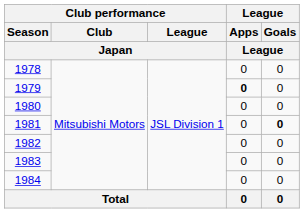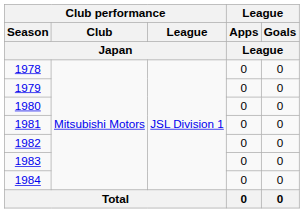(244, 87) bold -> (244, 87) normal
(280, 124) bold -> (280, 124) normal
